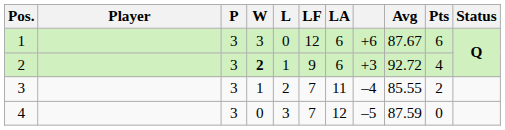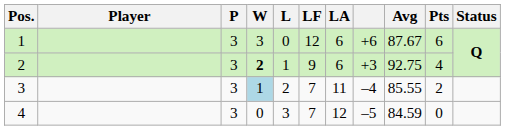(405, 64) 92.72 -> (405, 64) 92.75
(260, 88) no background -> (260, 88) lightblue background
(405, 112) 87.59 -> (405, 112) 84.59
